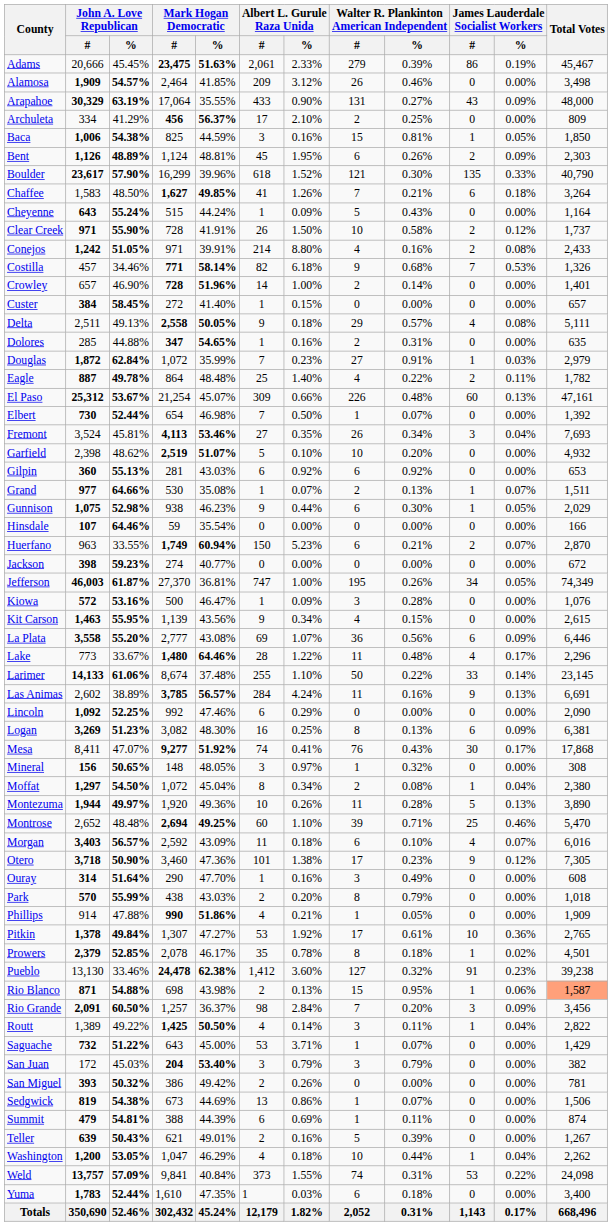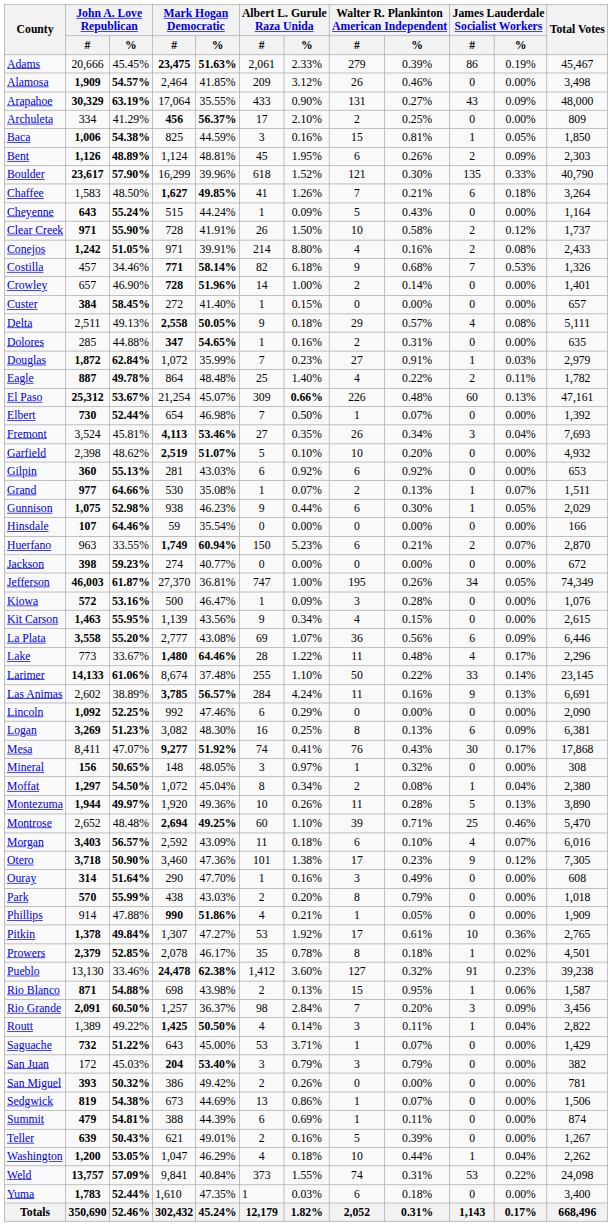(307, 397) normal -> (307, 397) bold
(577, 990) lightsalmon background -> (577, 990) no background
